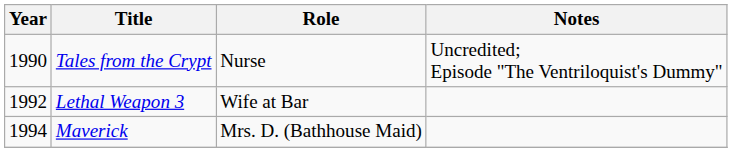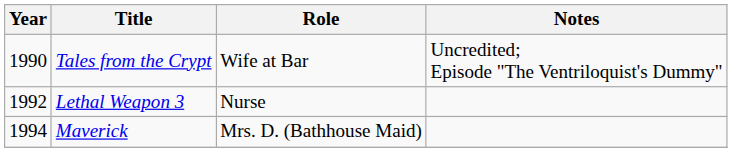(243, 60) Nurse -> (264, 60) Wife at Bar
(264, 101) Wife at Bar -> (243, 101) Nurse
